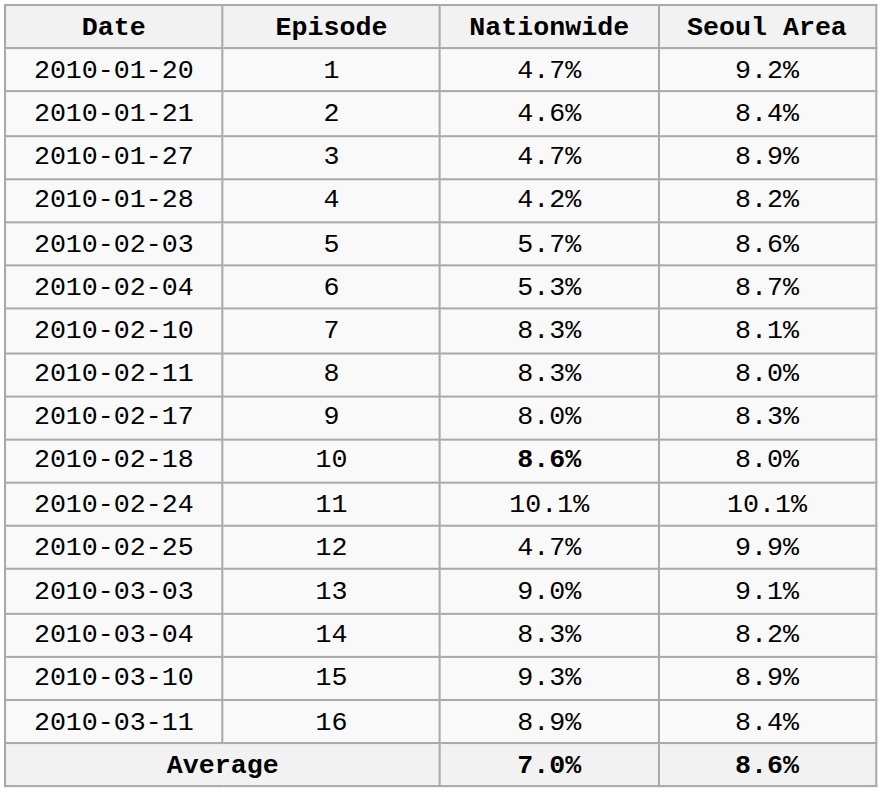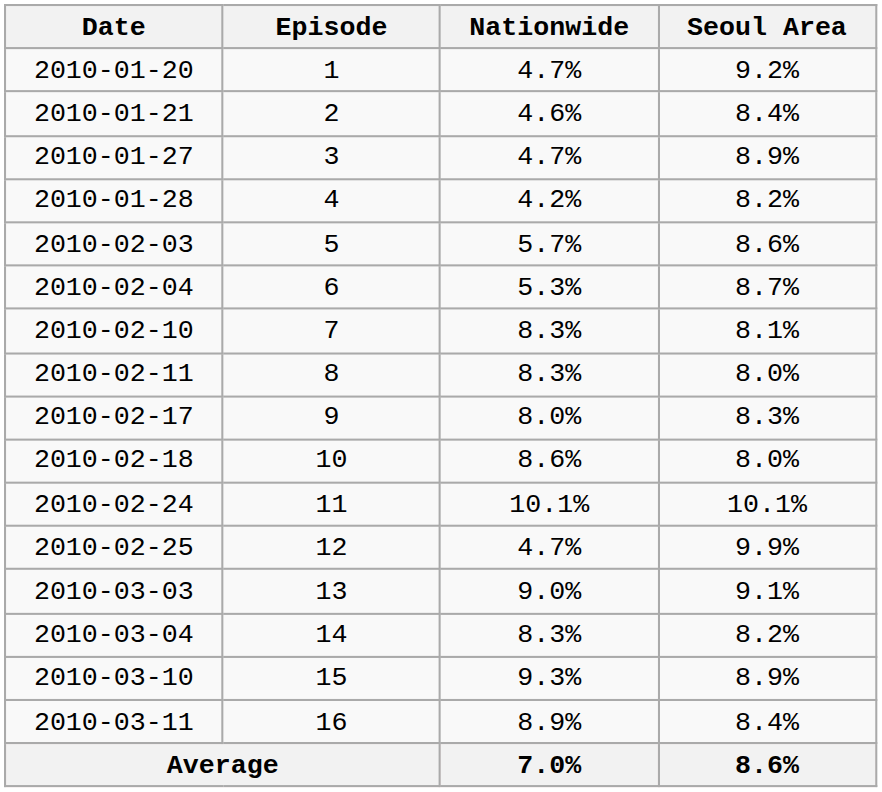(549, 461) bold -> (549, 461) normal
